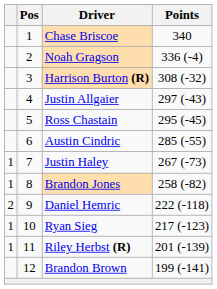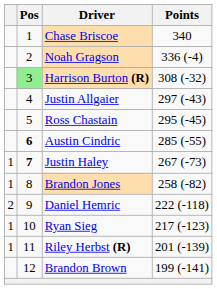(29, 78) no background -> (29, 78) lightgreen background
(29, 141) normal -> (29, 141) bold
(29, 162) normal -> (29, 162) bold
